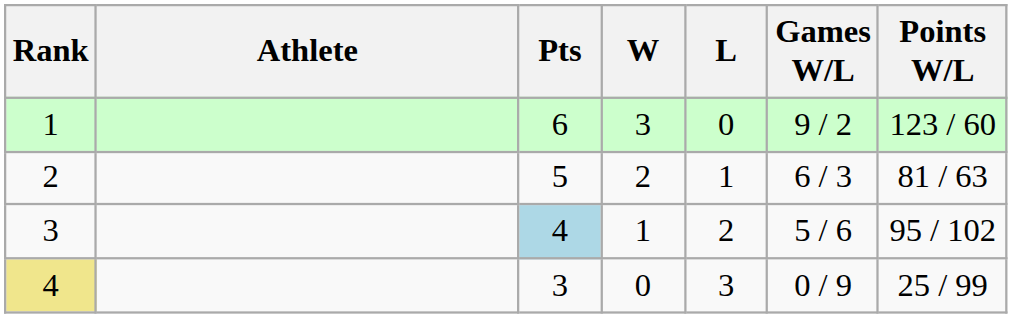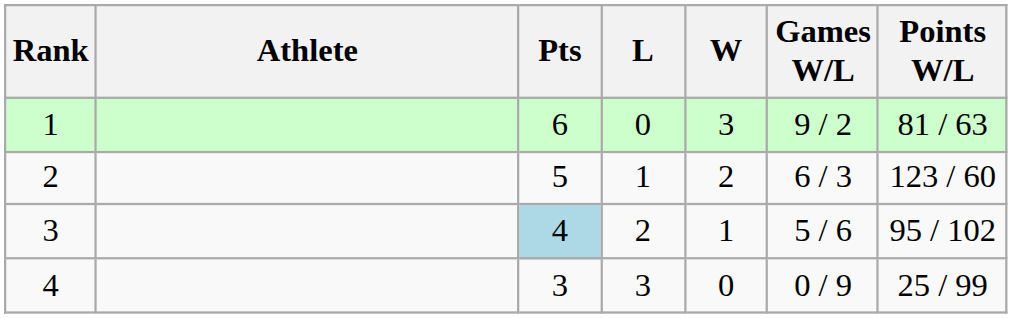columns swapped: (643, 50) <-> (726, 50)
(943, 123) 123 / 60 -> (943, 123) 81 / 63
(943, 177) 81 / 63 -> (943, 177) 123 / 60
(51, 284) khaki background -> (51, 284) no background
